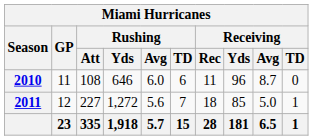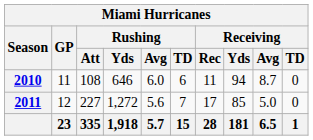(239, 80) 96 -> (239, 80) 94
(210, 102) 18 -> (210, 102) 17
(295, 102) 1 -> (295, 102) 0
